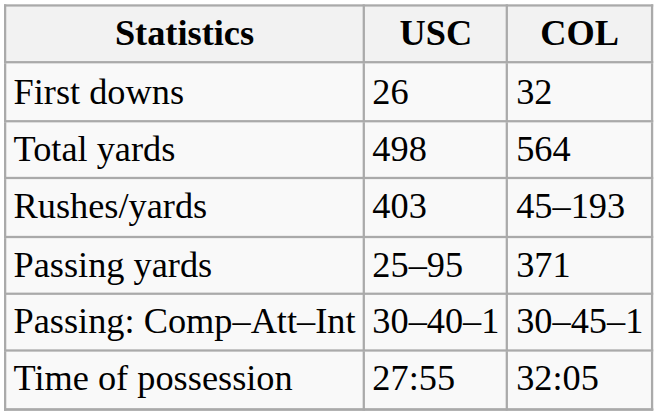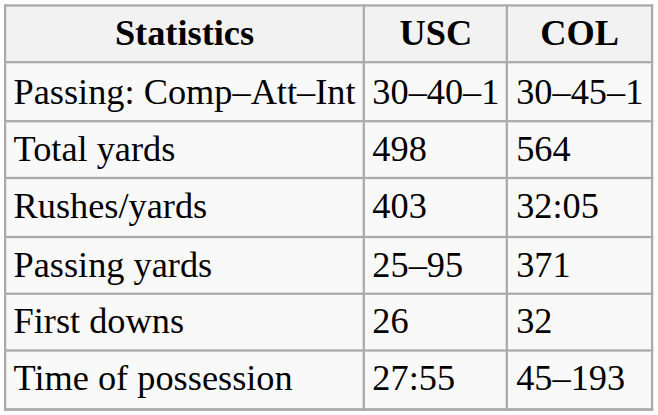rows swapped: (99, 91) <-> (185, 321)
(571, 206) 45–193 -> (558, 206) 32:05
(558, 379) 32:05 -> (571, 379) 45–193
